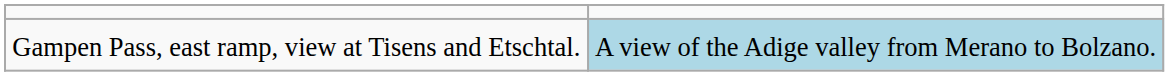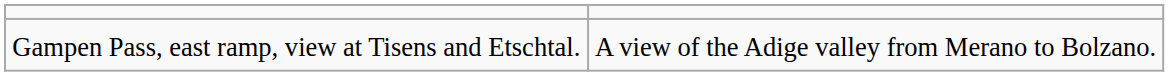(876, 46) lightblue background -> (876, 46) no background
